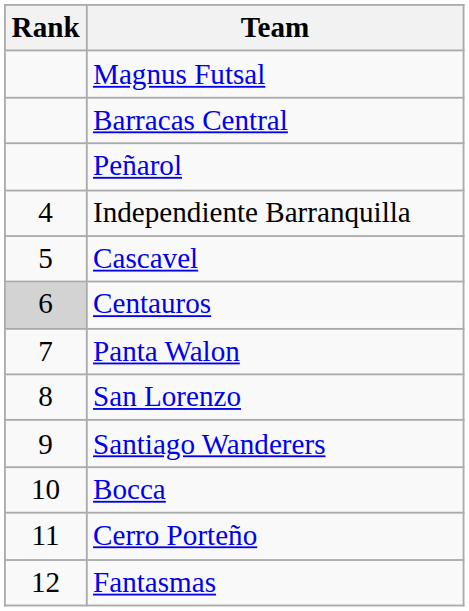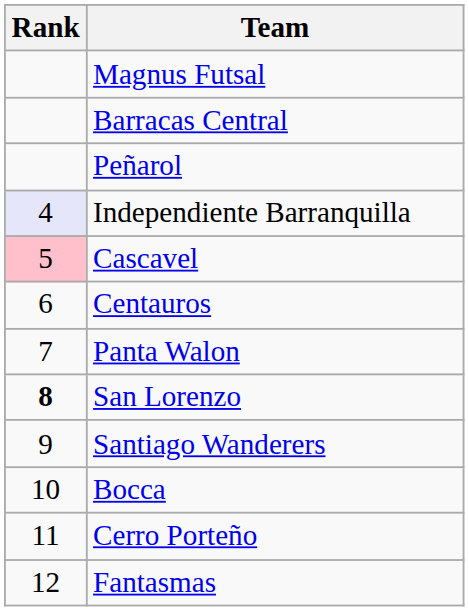(46, 212) no background -> (46, 212) lavender background
(46, 258) no background -> (46, 258) pink background
(46, 304) lightgrey background -> (46, 304) no background
(46, 397) normal -> (46, 397) bold
